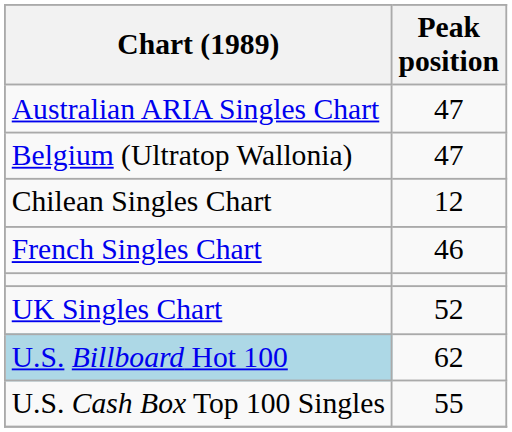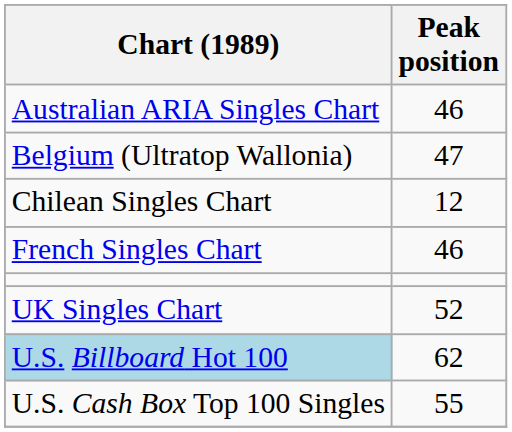(449, 108) 47 -> (449, 108) 46
